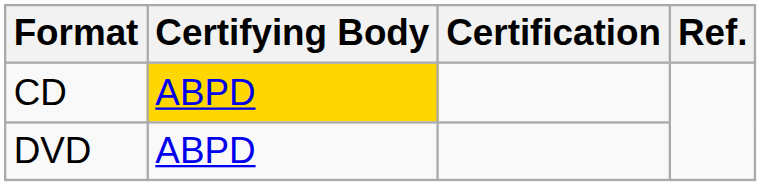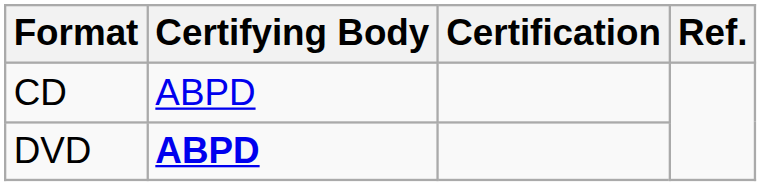(205, 92) gold background -> (205, 92) no background
(205, 150) normal -> (207, 150) bold
